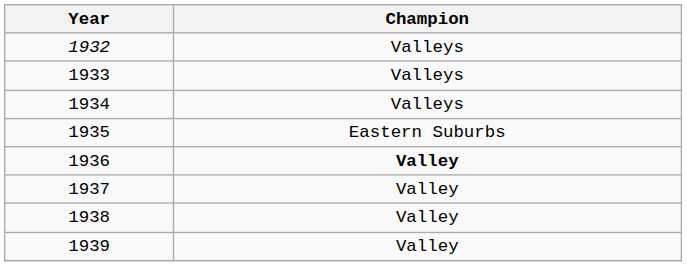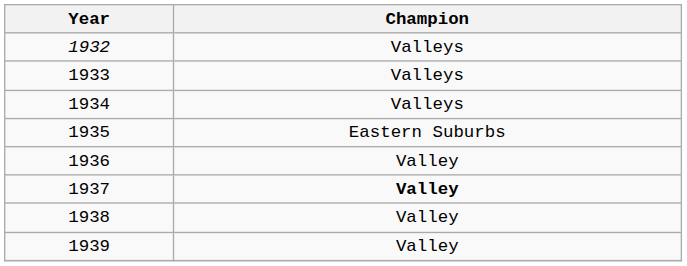(427, 161) bold -> (427, 161) normal
(427, 189) normal -> (427, 189) bold
